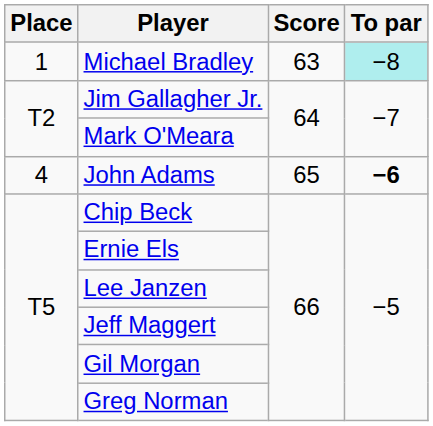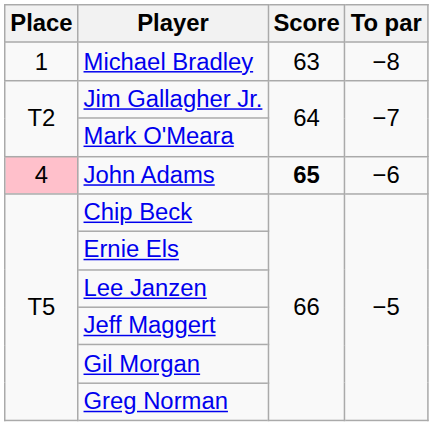(386, 61) paleturquoise background -> (386, 61) no background
(41, 174) no background -> (41, 174) pink background
(307, 174) normal -> (307, 174) bold
(386, 174) bold -> (386, 174) normal
